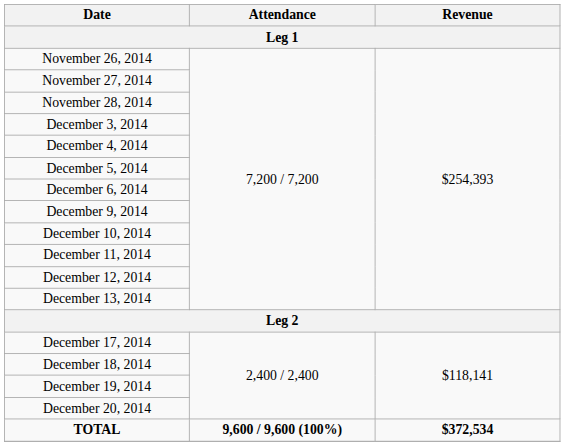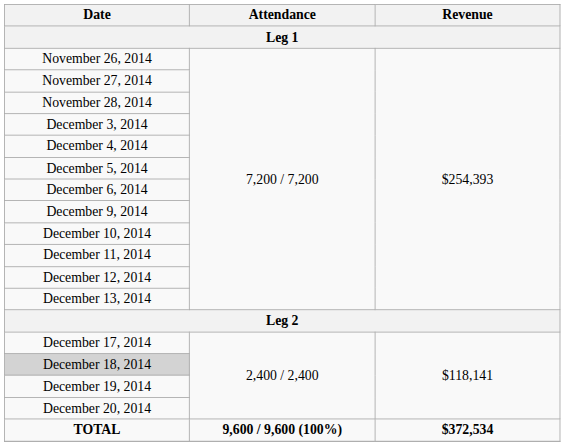(97, 364) no background -> (97, 364) lightgrey background
